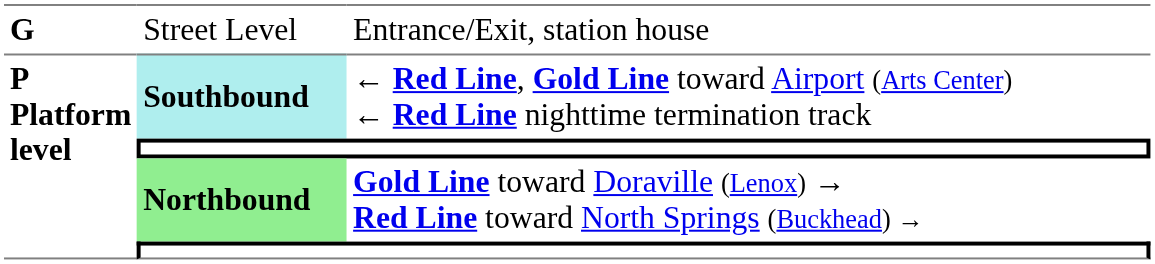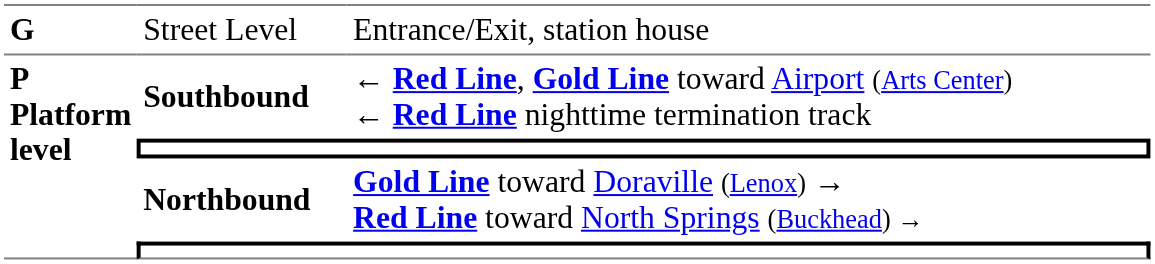(226, 96) paleturquoise background -> (226, 96) no background
(227, 199) lightgreen background -> (227, 199) no background
